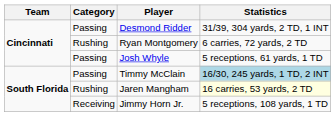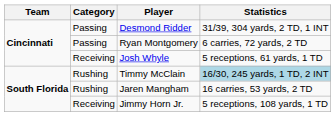(90, 43) Rushing -> (90, 43) Passing
(90, 58) Passing -> (94, 58) Receiving
(90, 73) Passing -> (90, 73) Rushing
(257, 88) lightyellow background -> (257, 88) no background
